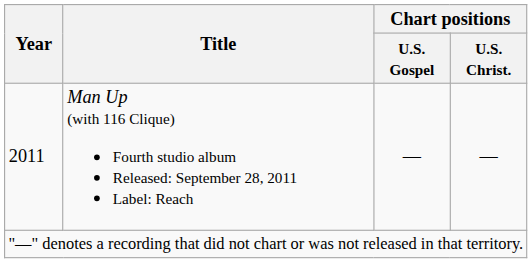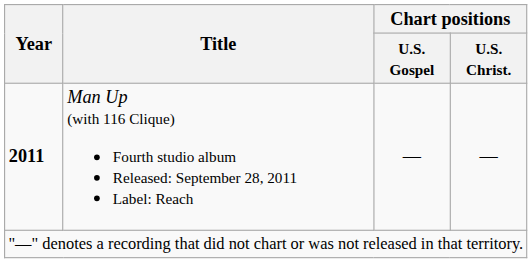(27, 156) normal -> (27, 156) bold
